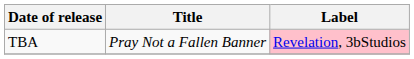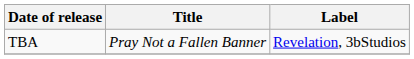(339, 41) pink background -> (339, 41) no background
